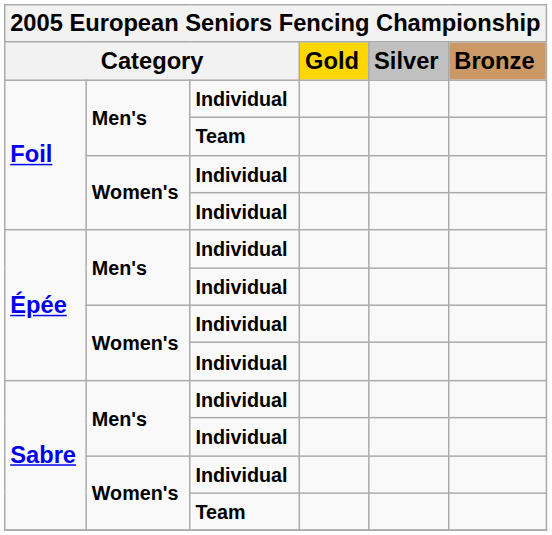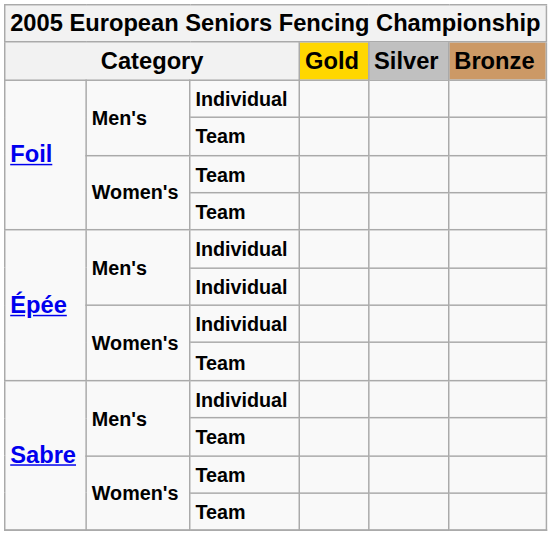(242, 174) Individual -> (221, 174) Team
(242, 212) Individual -> (221, 212) Team
(242, 362) Individual -> (221, 362) Team
(242, 437) Individual -> (221, 437) Team
(242, 475) Individual -> (221, 475) Team
